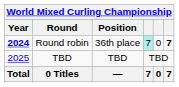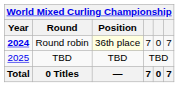(118, 43) no background -> (118, 43) lightyellow background
(148, 43) paleturquoise background -> (148, 43) no background
(169, 43) bold -> (169, 43) normal
